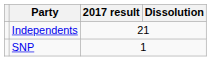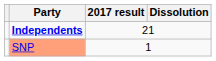(45, 30) normal -> (47, 30) bold
(23, 47) no background -> (23, 47) lightsalmon background
